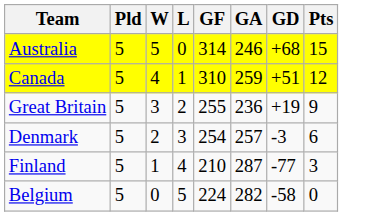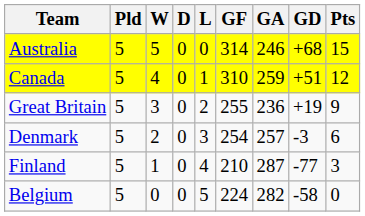+ column: (184, 19)
